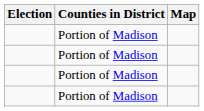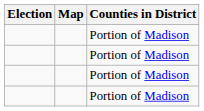columns swapped: (183, 14) <-> (111, 14)
